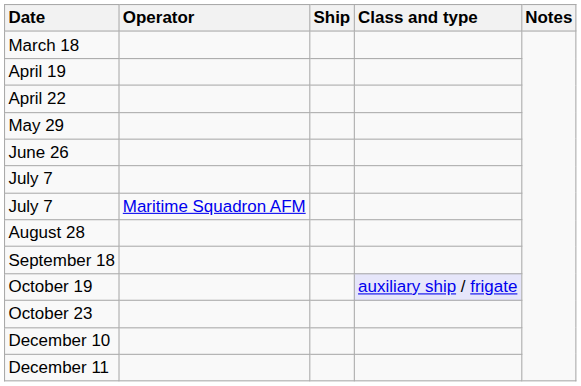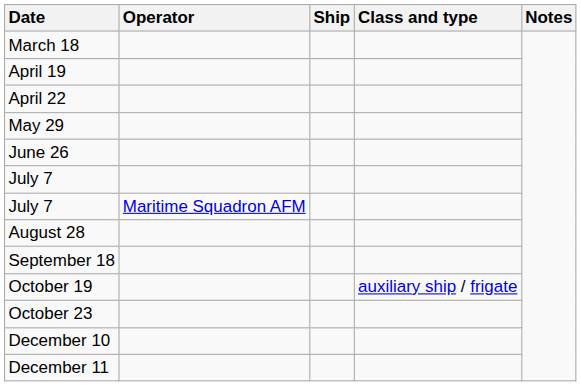(438, 286) lavender background -> (438, 286) no background
